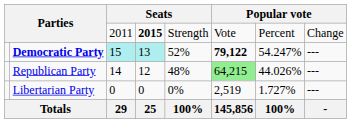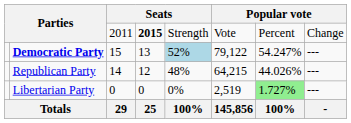(115, 52) paleturquoise background -> (115, 52) no background
(144, 52) paleturquoise background -> (144, 52) no background
(179, 52) no background -> (179, 52) lightblue background
(230, 52) bold -> (230, 52) normal
(230, 71) lightgreen background -> (230, 71) no background
(277, 90) no background -> (277, 90) lightgreen background
